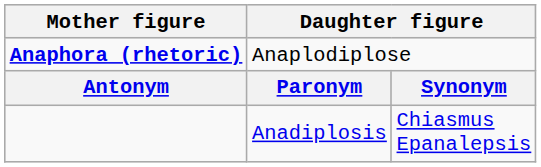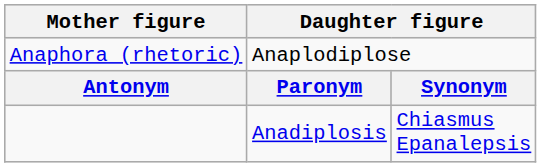(126, 55) bold -> (126, 55) normal
